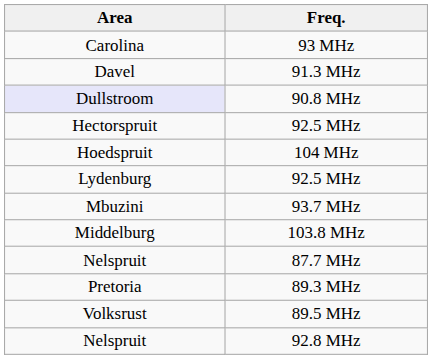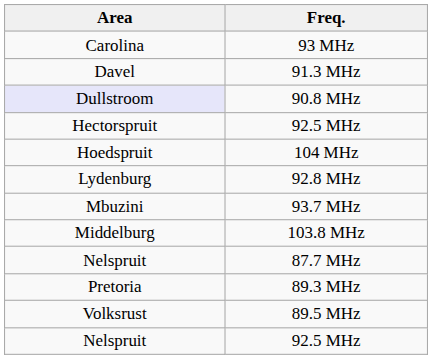(326, 179) 92.5 MHz -> (326, 179) 92.8 MHz
(326, 340) 92.8 MHz -> (326, 340) 92.5 MHz
